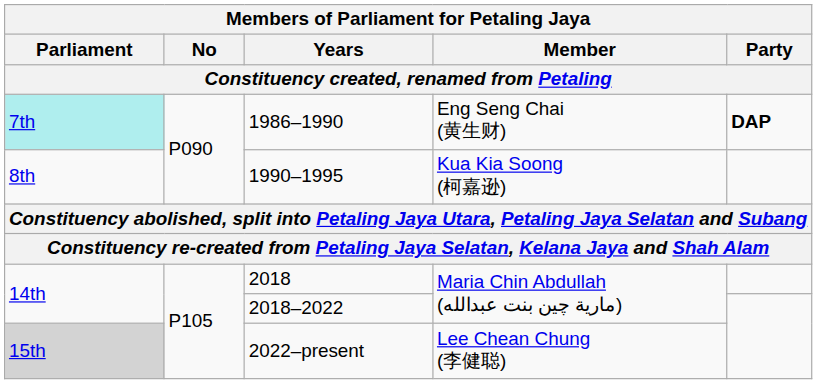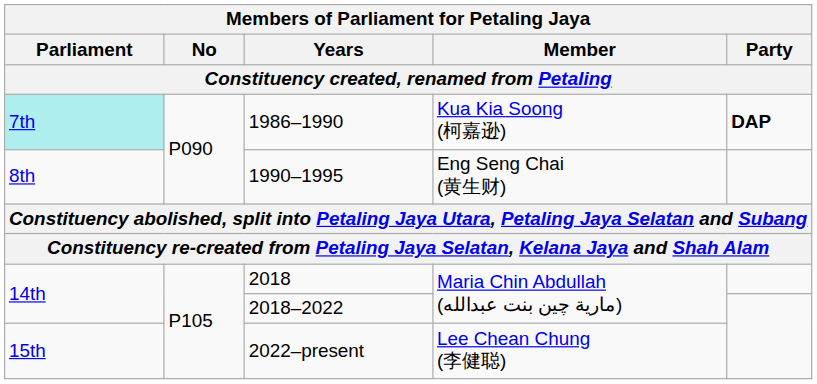(500, 120) Eng Seng Chai (黄生财) -> (500, 120) Kua Kia Soong (柯嘉逊)
(500, 175) Kua Kia Soong (柯嘉逊) -> (500, 175) Eng Seng Chai (黄生财)
(27, 350) lightgrey background -> (27, 350) no background
